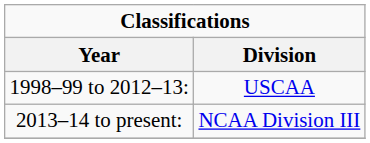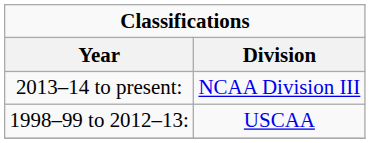rows swapped: (99, 87) <-> (99, 120)
